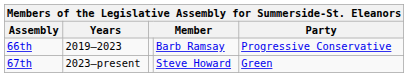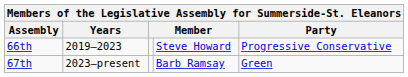(190, 47) Barb Ramsay -> (193, 47) Steve Howard
(193, 64) Steve Howard -> (190, 64) Barb Ramsay
